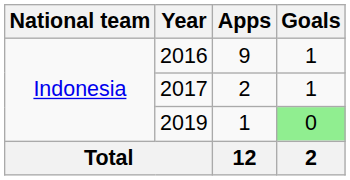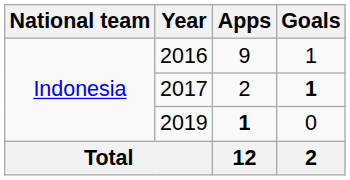(311, 89) normal -> (311, 89) bold
(244, 123) normal -> (244, 123) bold
(311, 123) lightgreen background -> (311, 123) no background
